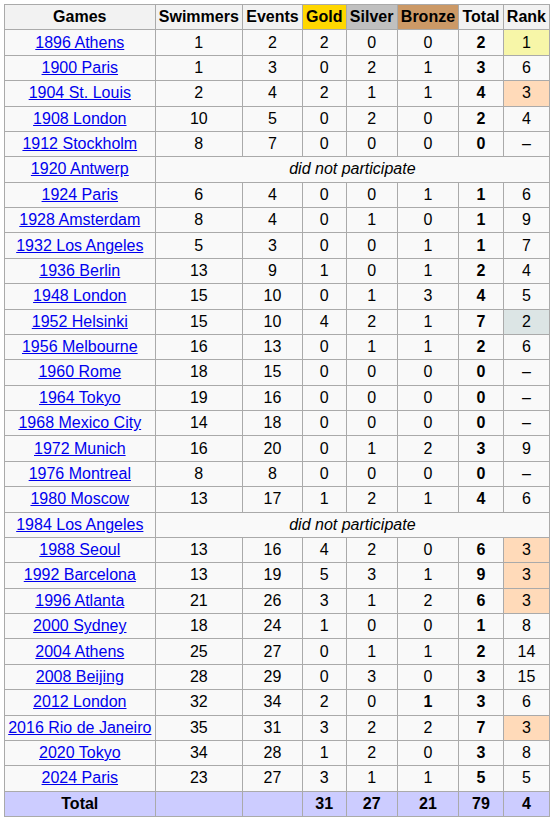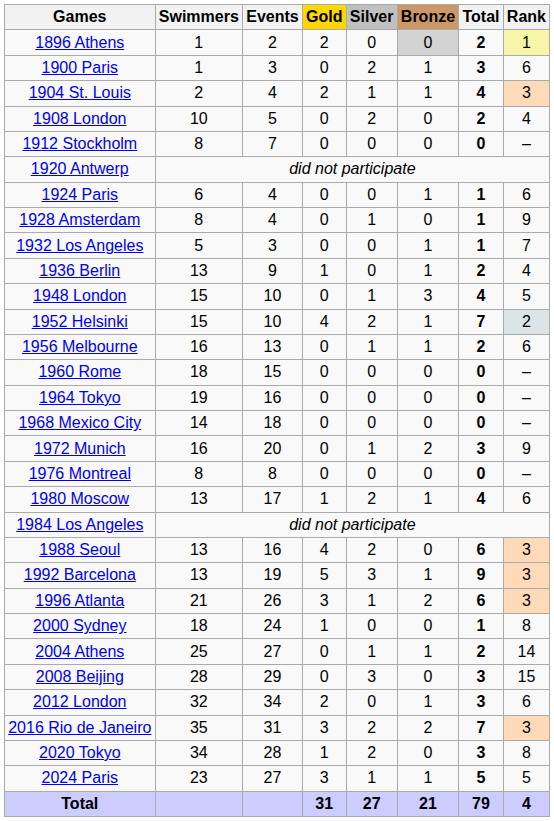(428, 42) no background -> (428, 42) lightgrey background
(428, 702) bold -> (428, 702) normal
